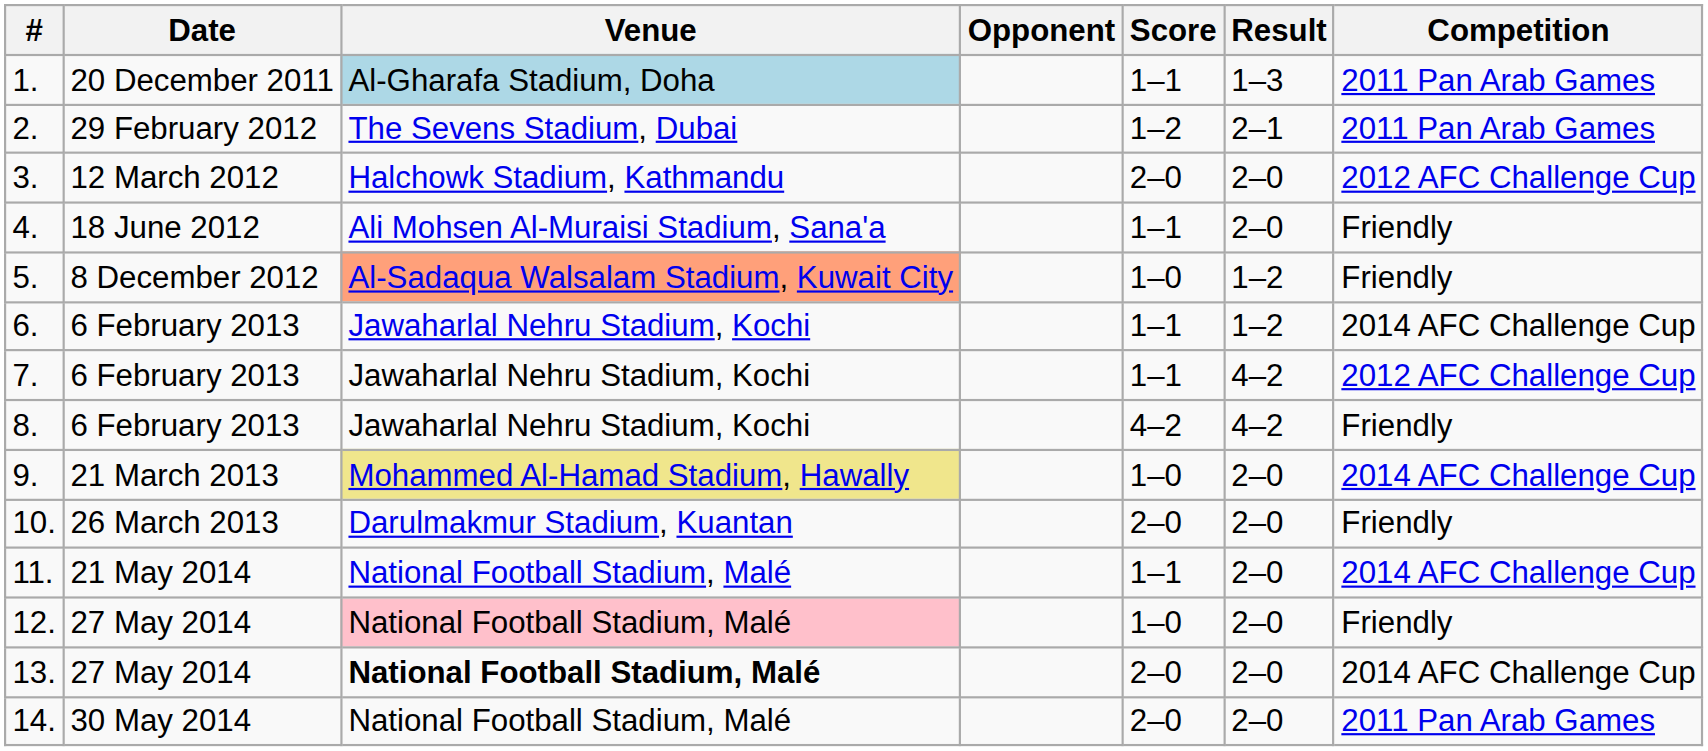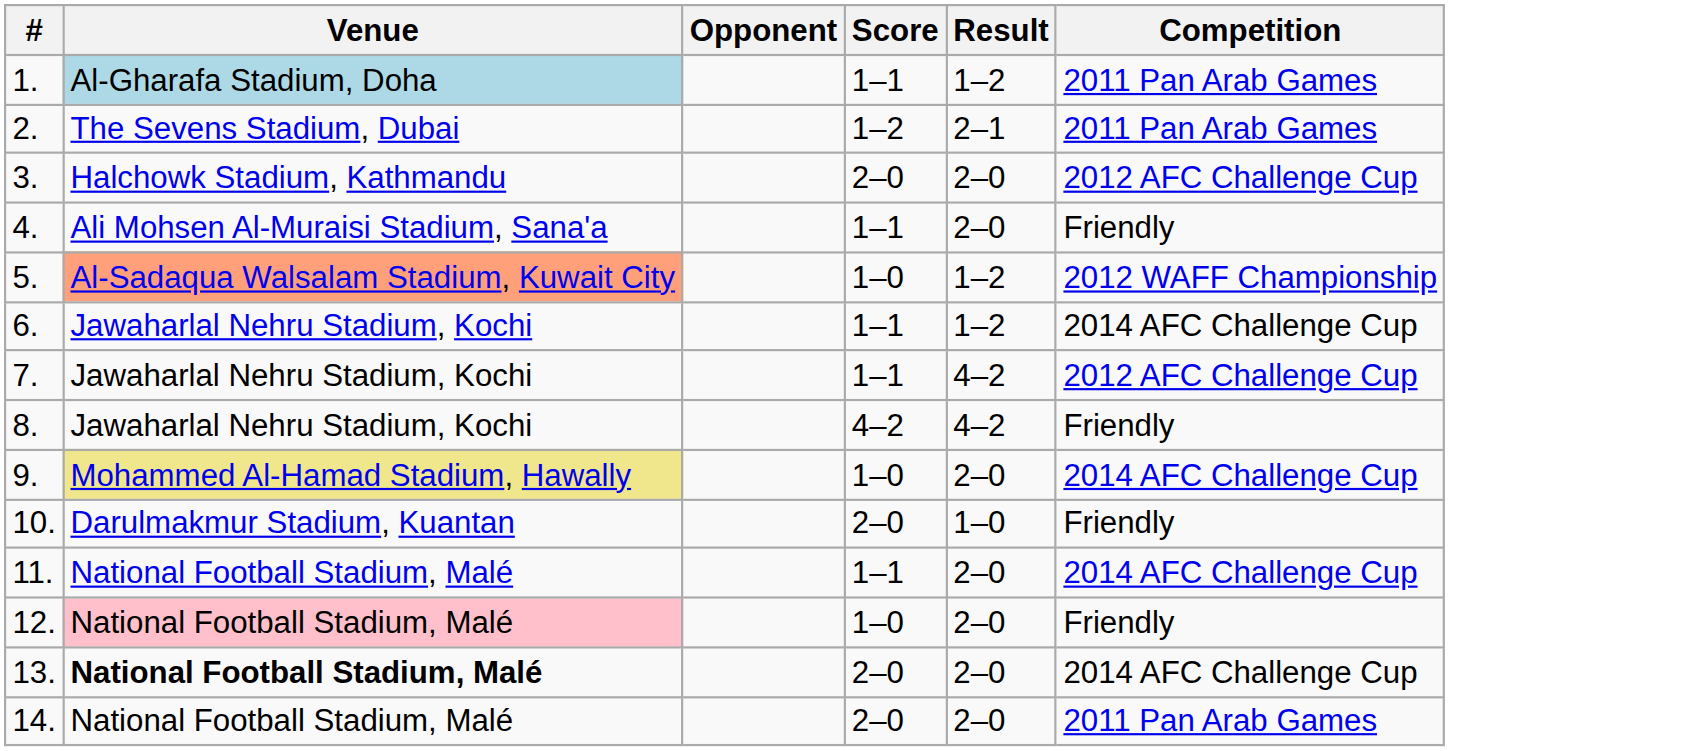- column: (202, 30)
(1257, 80) 1–3 -> (979, 80) 1–2
(1397, 277) Friendly -> (1250, 277) 2012 WAFF Championship
(1257, 524) 2–0 -> (979, 524) 1–0
